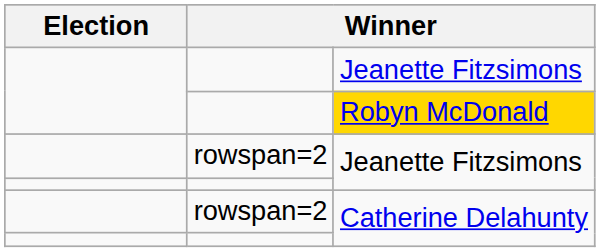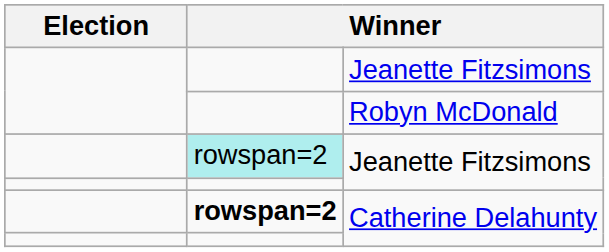(444, 112) gold background -> (453, 112) no background
(261, 155) no background -> (261, 155) paleturquoise background
(261, 211) normal -> (265, 211) bold
